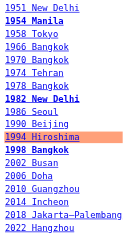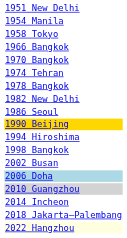(34, 21) bold -> (34, 21) normal
(42, 99) bold -> (42, 99) normal
(37, 124) no background -> (37, 124) gold background
(42, 137) lightsalmon background -> (42, 137) no background
(37, 150) bold -> (37, 150) normal
(29, 176) no background -> (29, 176) lightblue background
(42, 189) no background -> (42, 189) lightgrey background
(40, 228) no background -> (40, 228) lightyellow background
